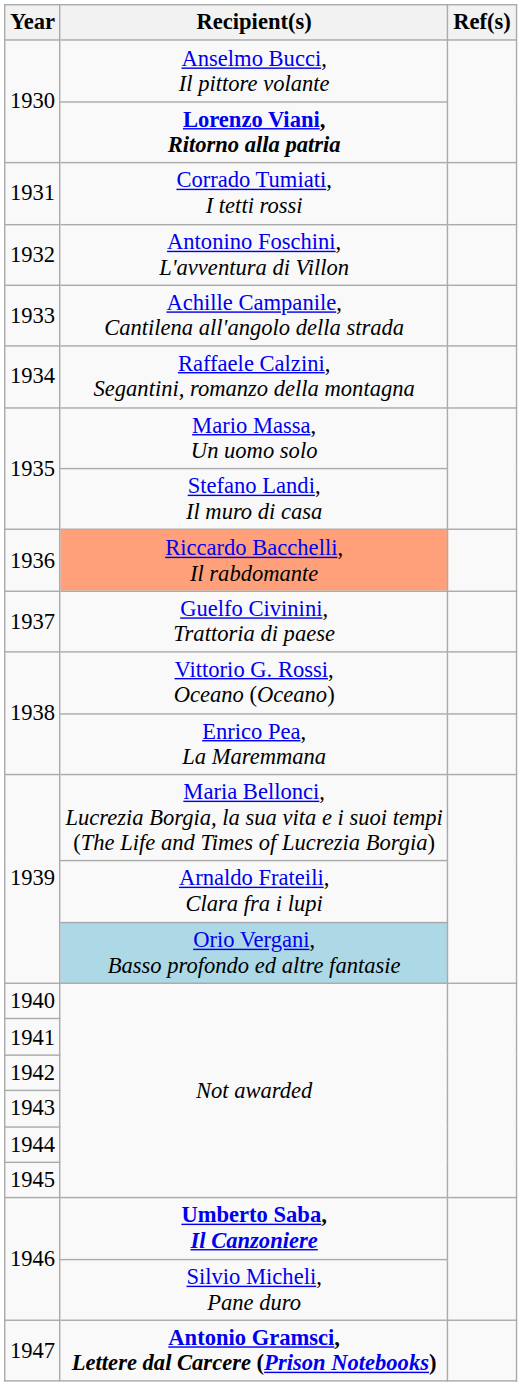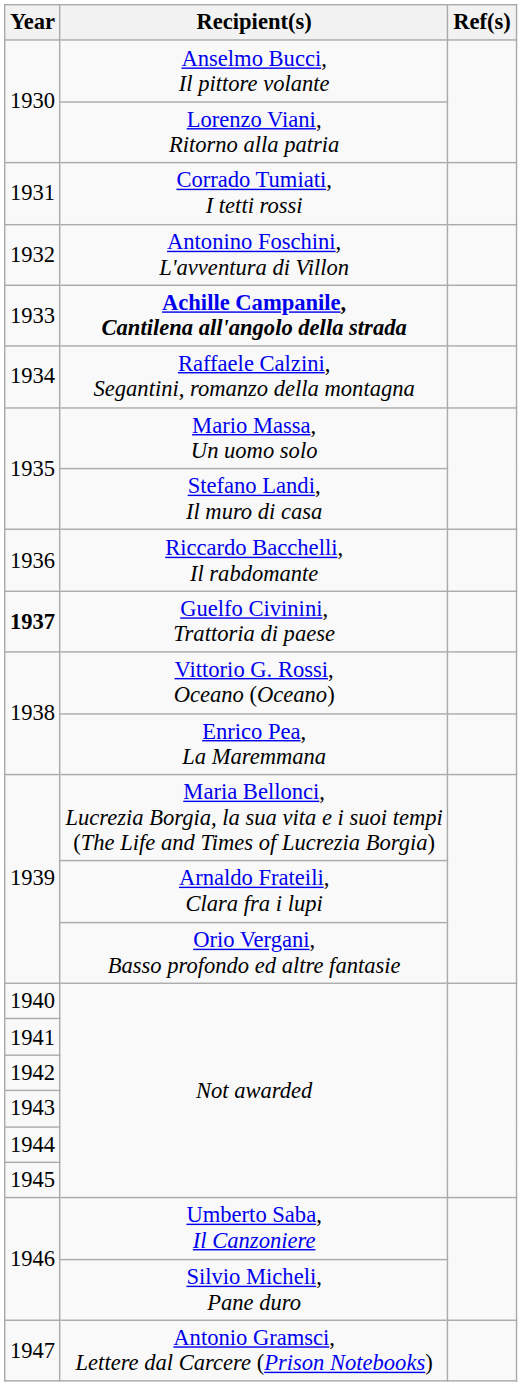(254, 132) bold -> (254, 132) normal
(254, 315) normal -> (254, 315) bold
(254, 560) lightsalmon background -> (254, 560) no background
(32, 621) normal -> (32, 621) bold
(254, 952) lightblue background -> (254, 952) no background
(254, 1228) bold -> (254, 1228) normal
(254, 1350) bold -> (254, 1350) normal
